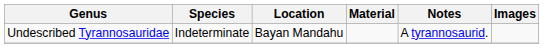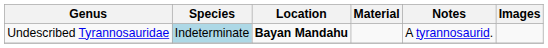(212, 33) no background -> (212, 33) lightblue background
(299, 33) normal -> (301, 33) bold
